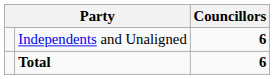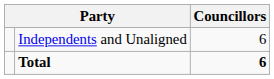(263, 39) bold -> (263, 39) normal
